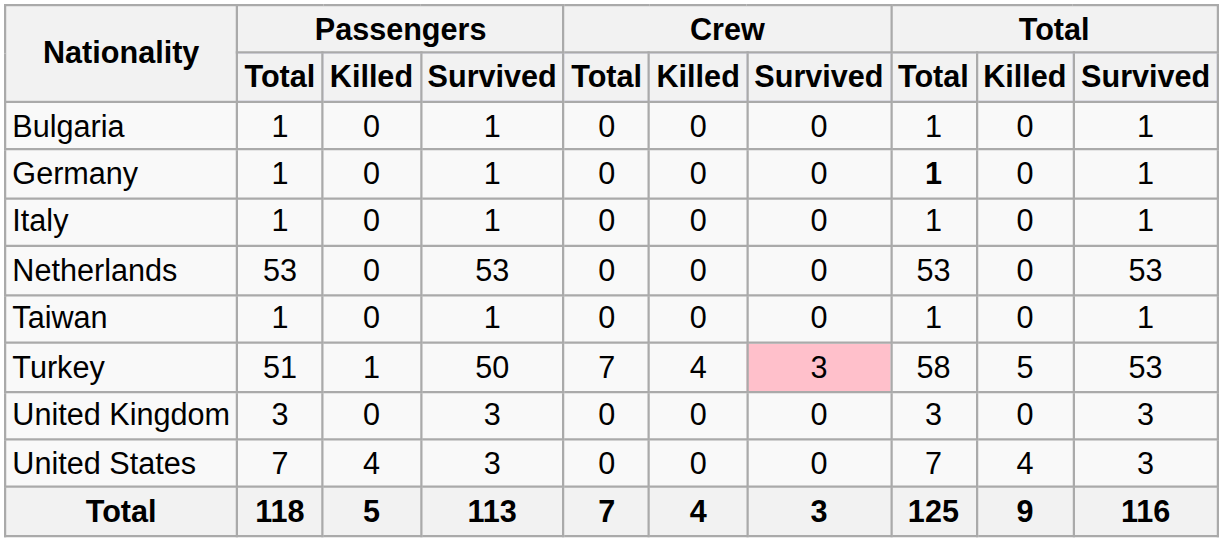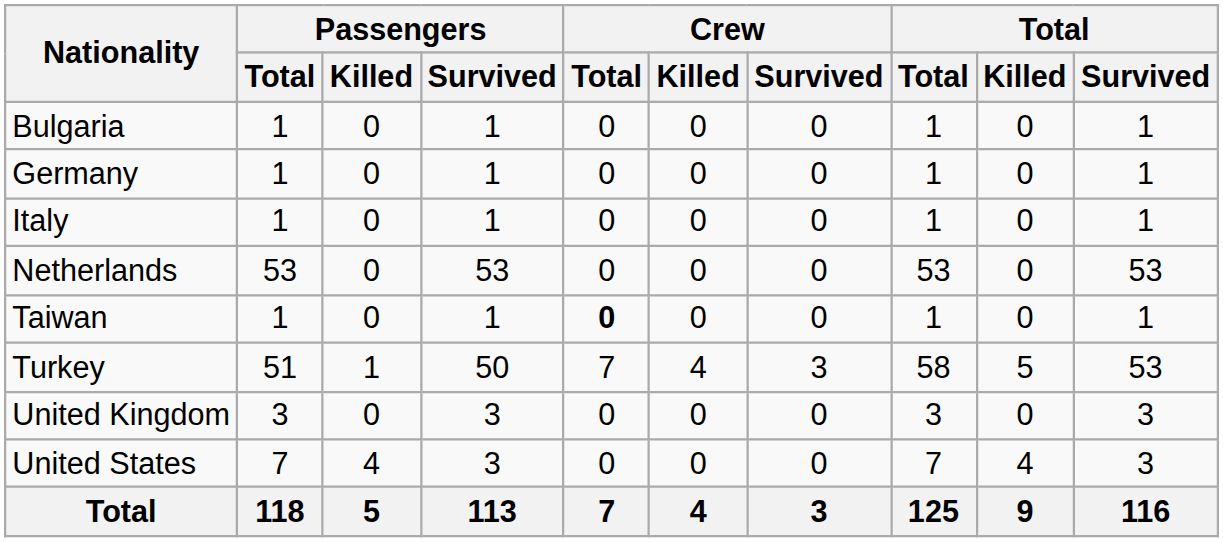(933, 174) bold -> (933, 174) normal
(607, 318) normal -> (607, 318) bold
(819, 366) pink background -> (819, 366) no background
